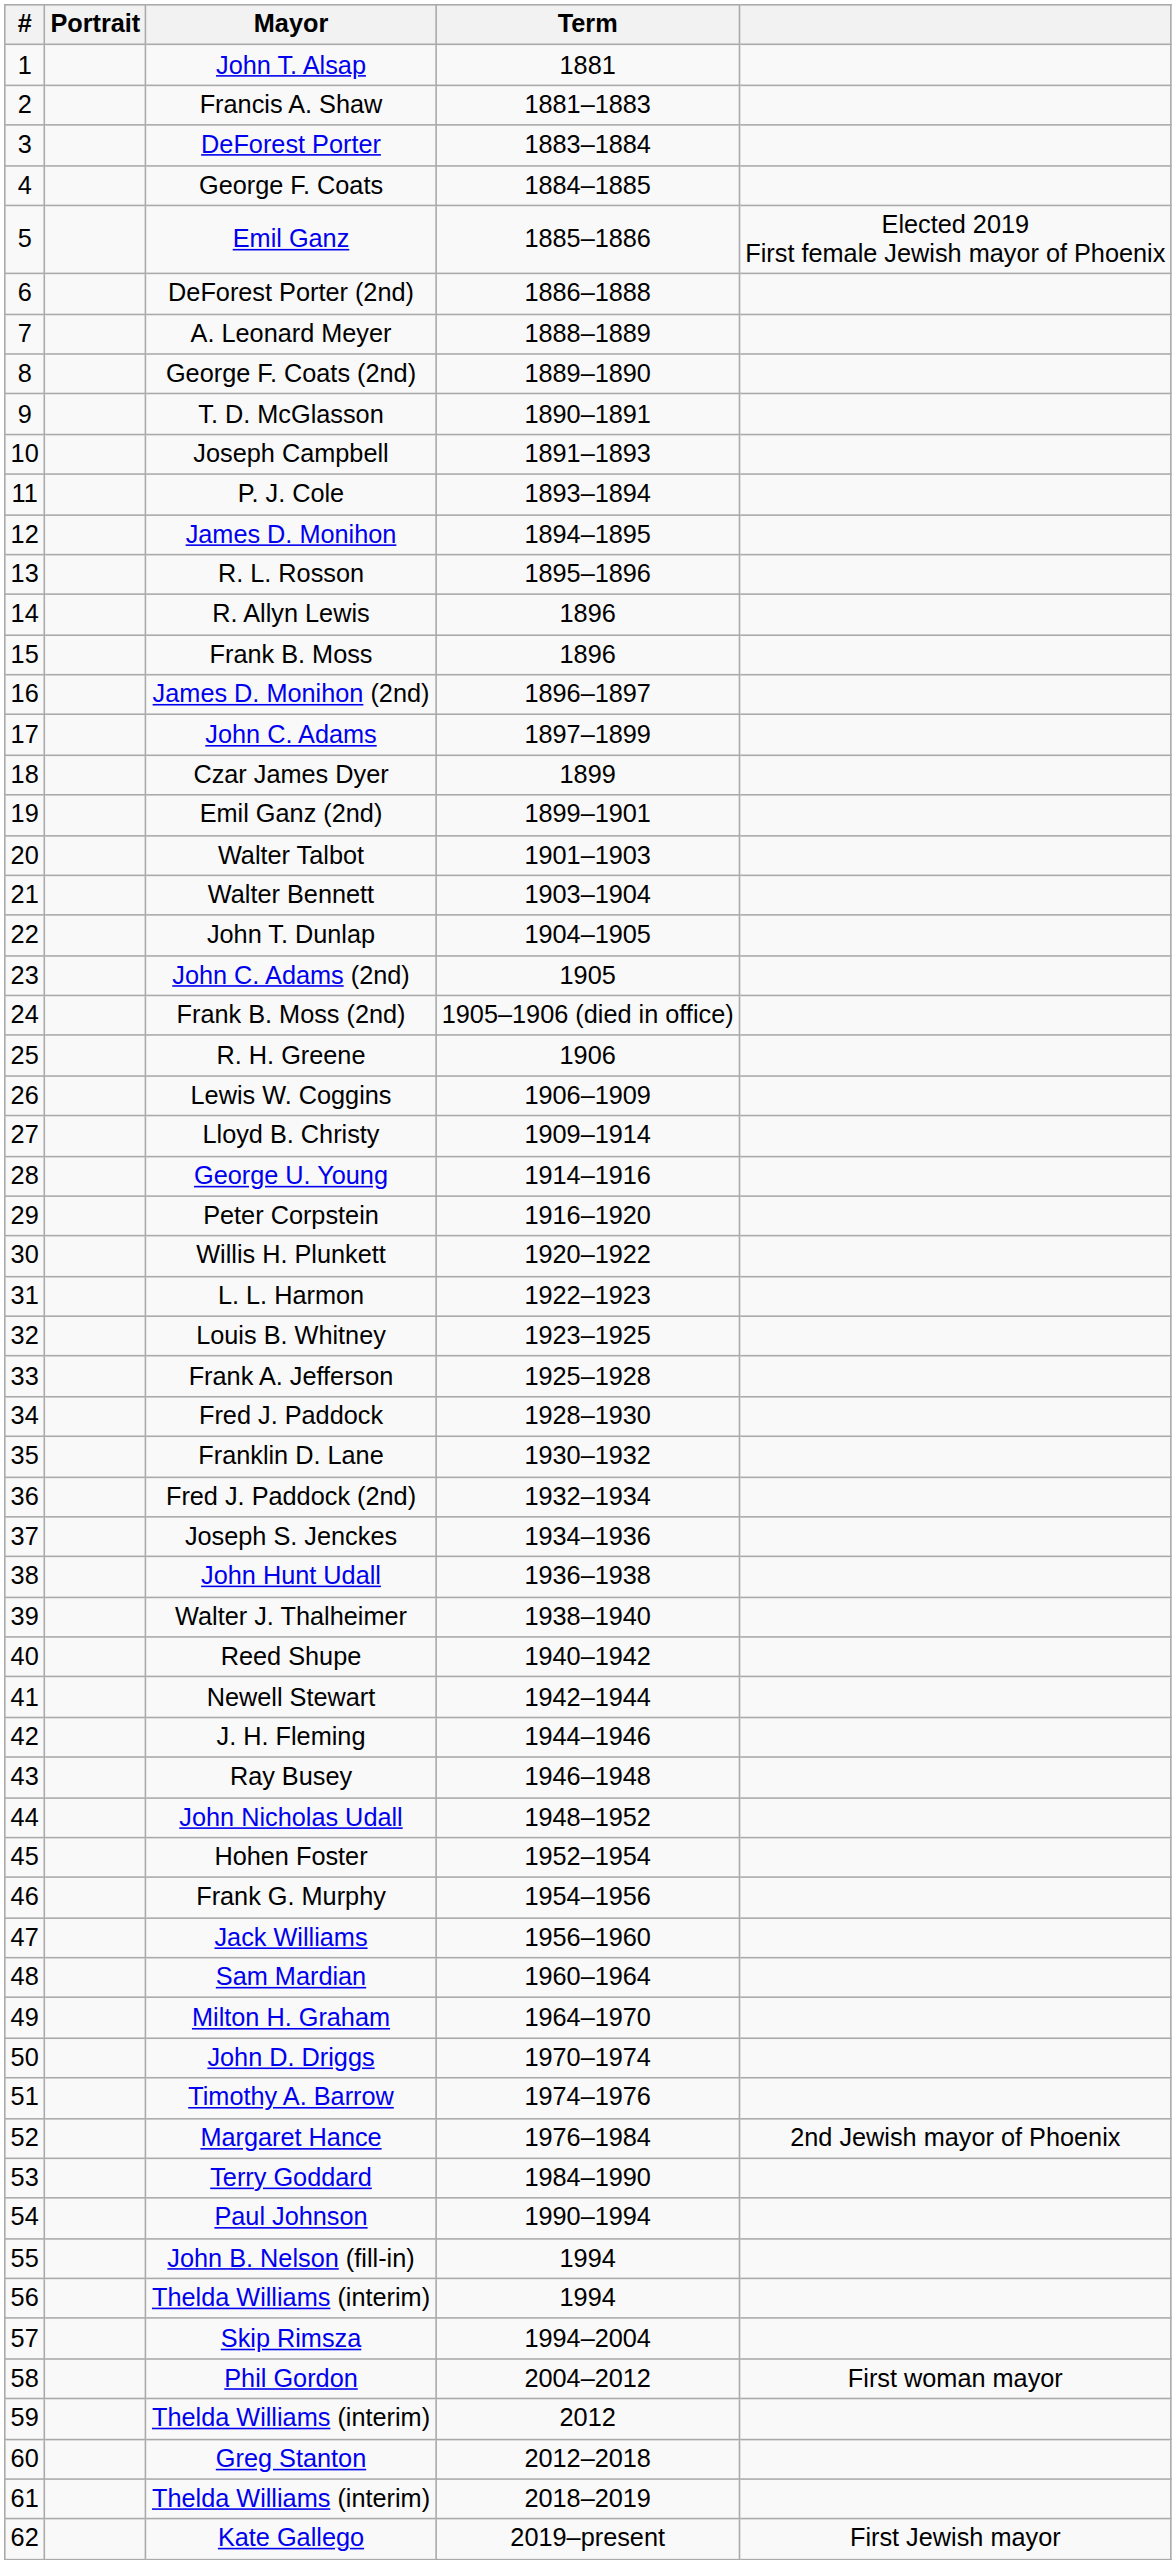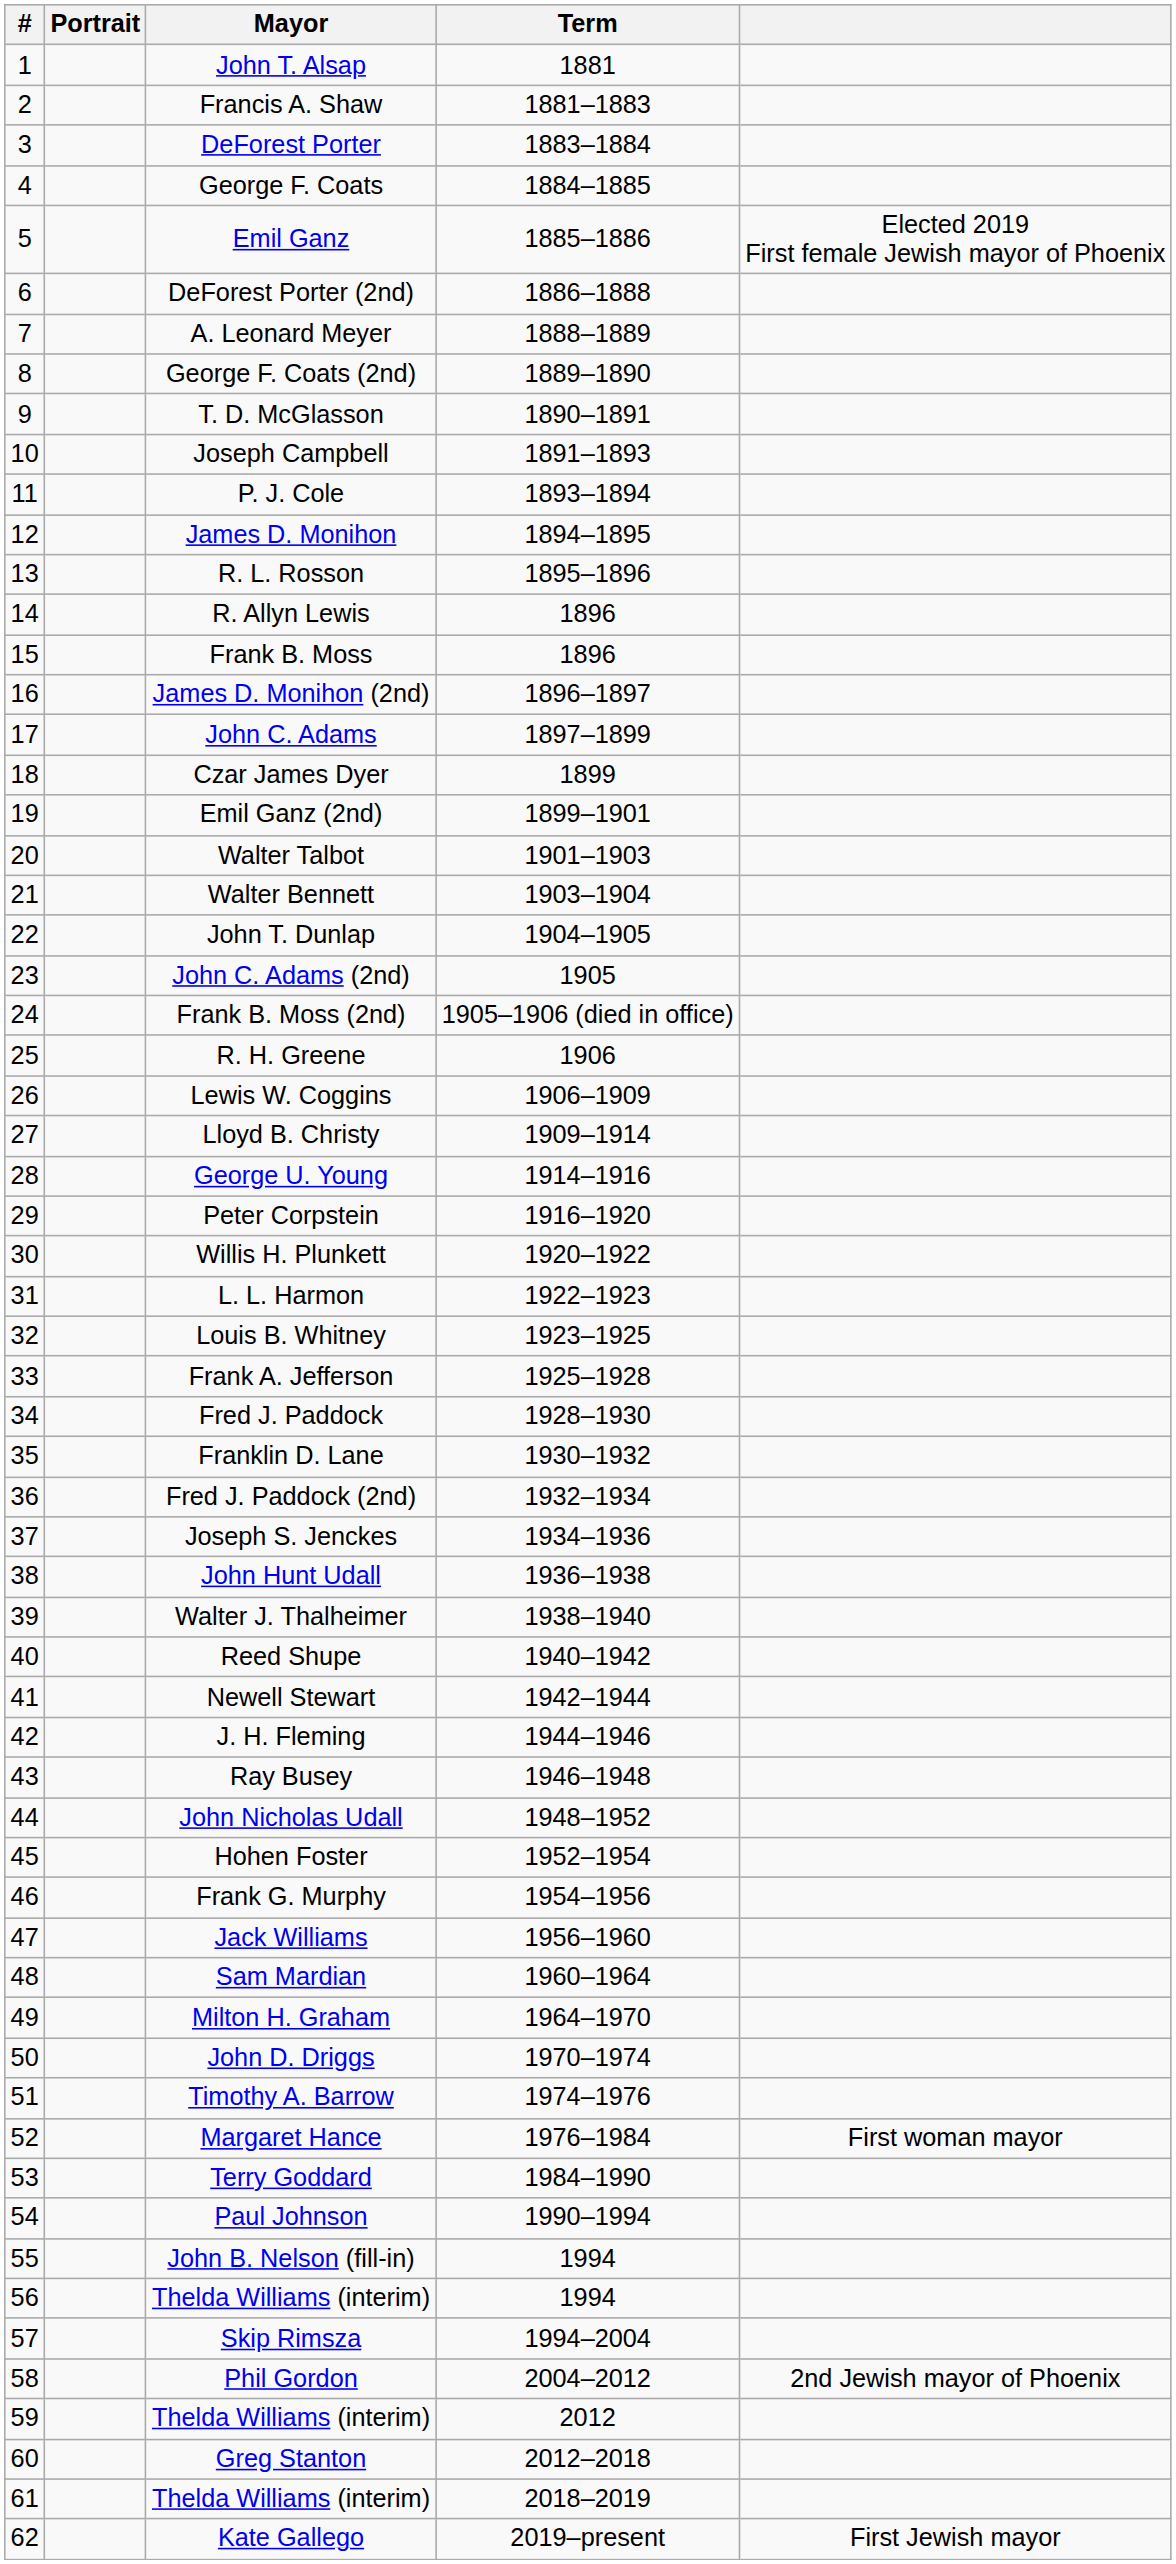(955, 2137) 2nd Jewish mayor of Phoenix -> (955, 2137) First woman mayor
(955, 2378) First woman mayor -> (955, 2378) 2nd Jewish mayor of Phoenix
